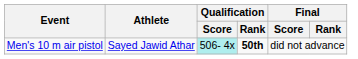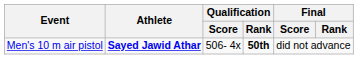(151, 46) normal -> (154, 46) bold
(217, 46) paleturquoise background -> (223, 46) no background
